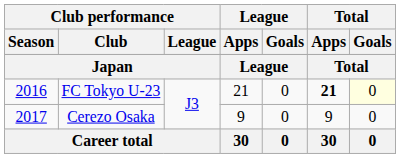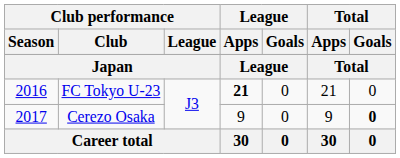(241, 91) normal -> (241, 91) bold
(329, 91) bold -> (329, 91) normal
(372, 91) lightyellow background -> (372, 91) no background
(372, 116) normal -> (372, 116) bold
